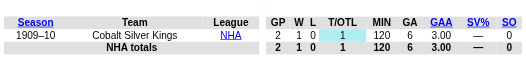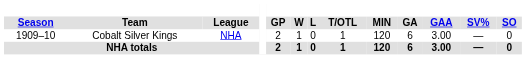(343, 35) paleturquoise background -> (343, 35) no background
